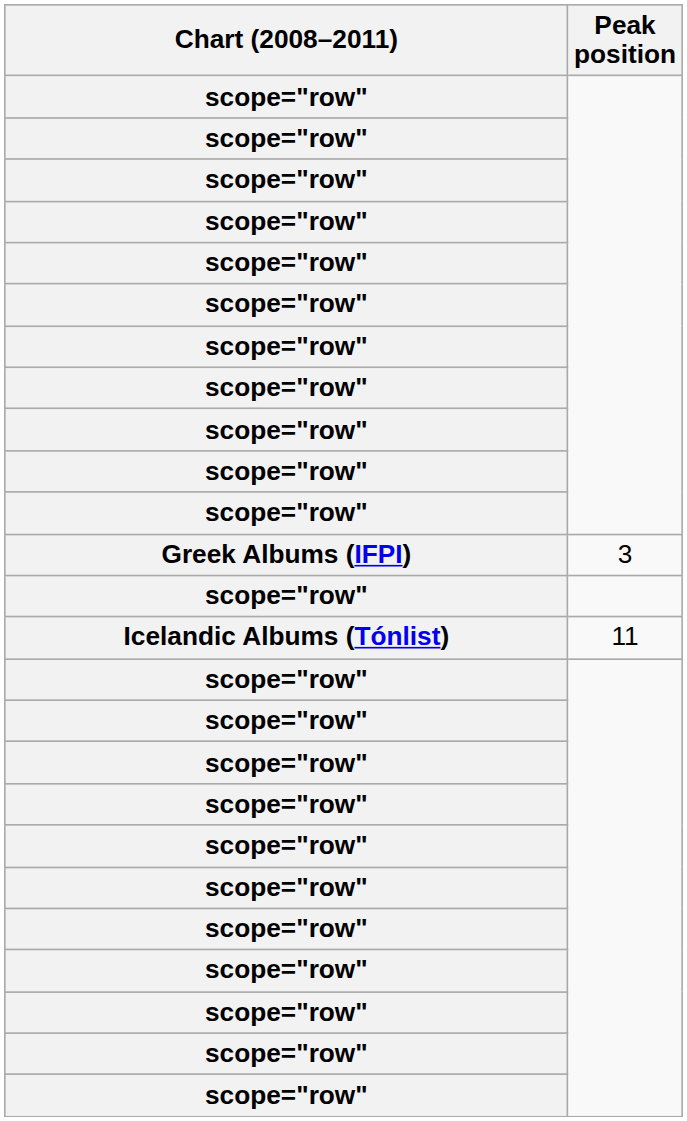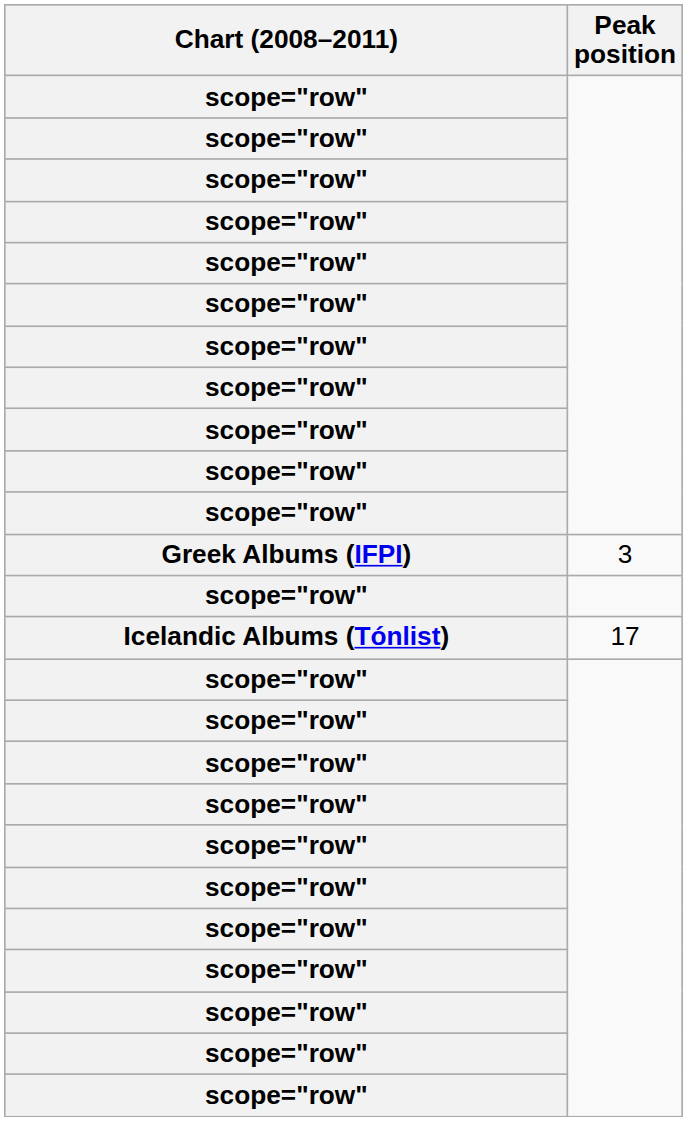(625, 637) 11 -> (625, 637) 17
